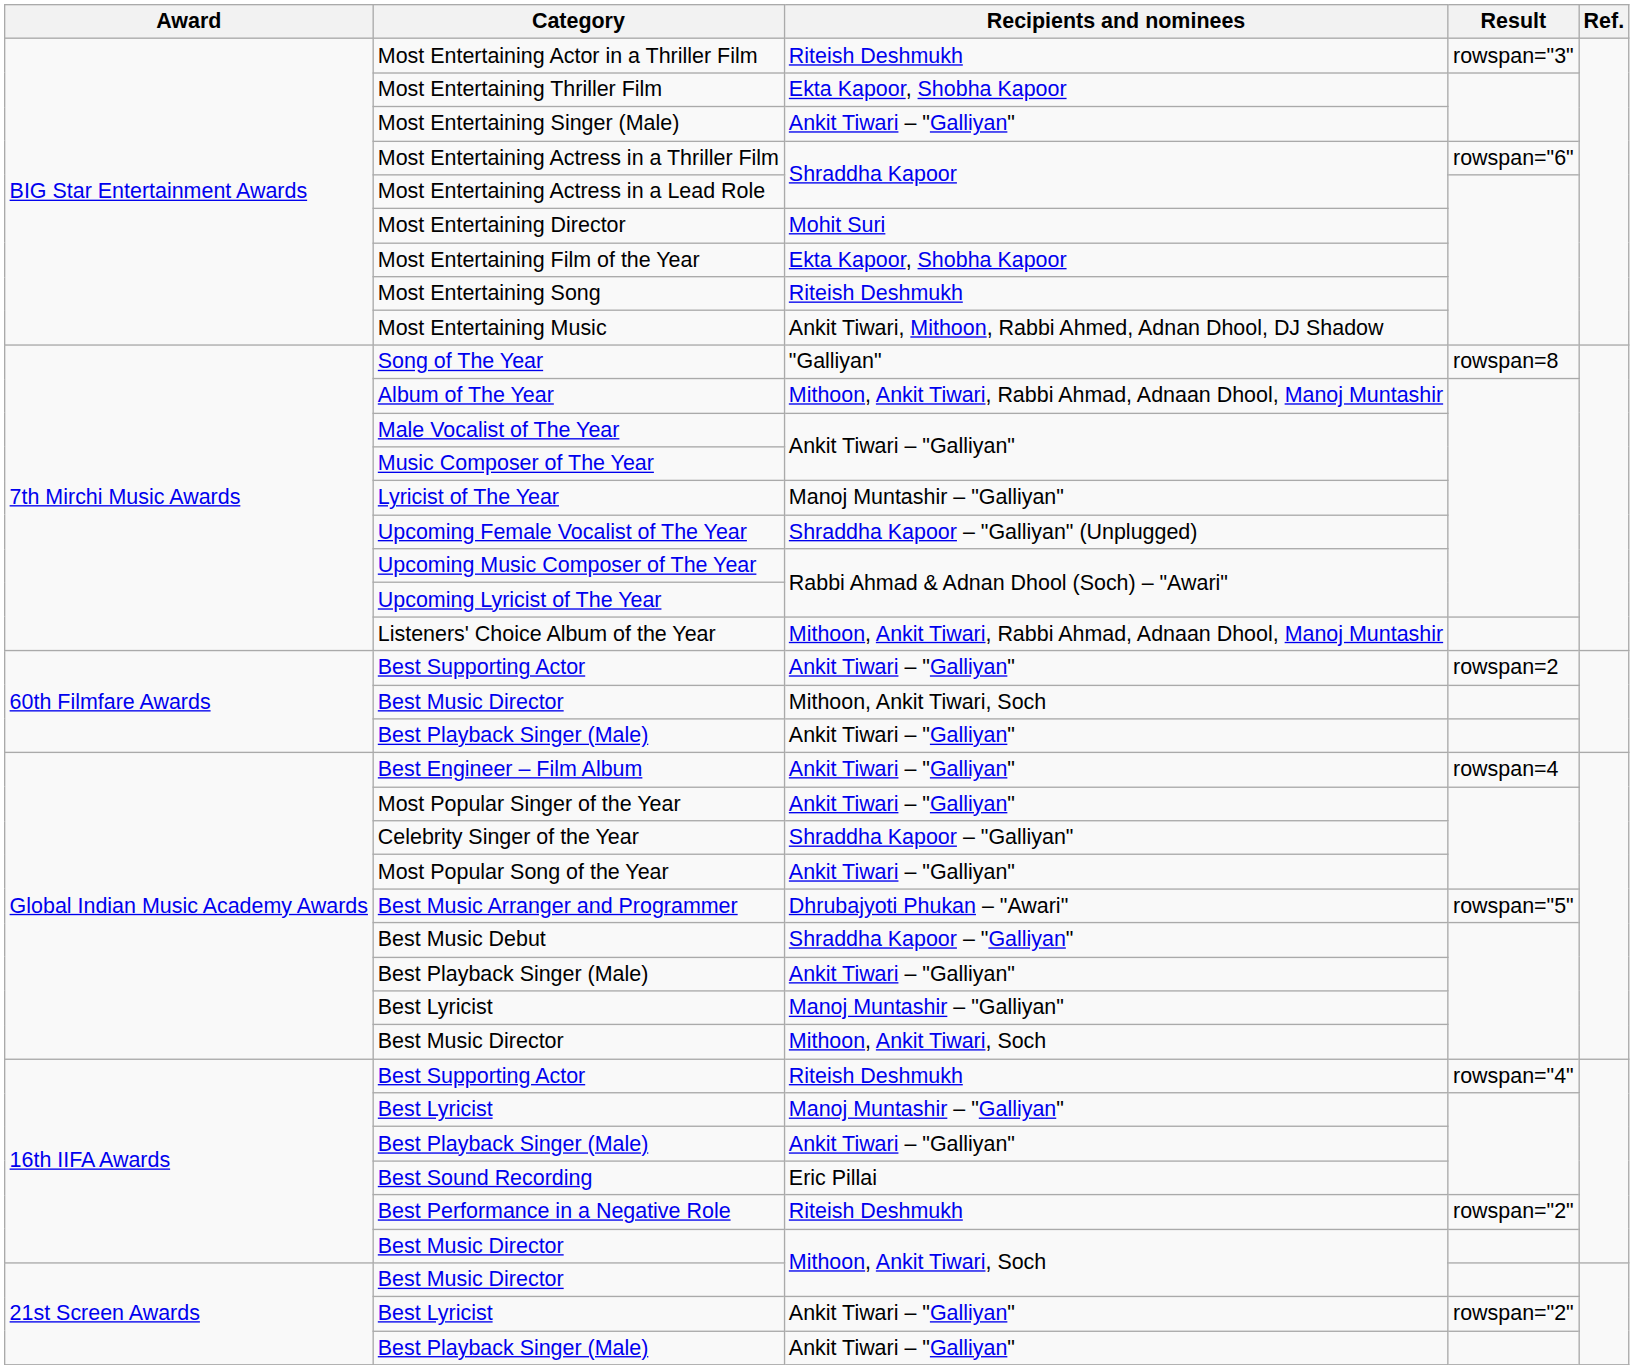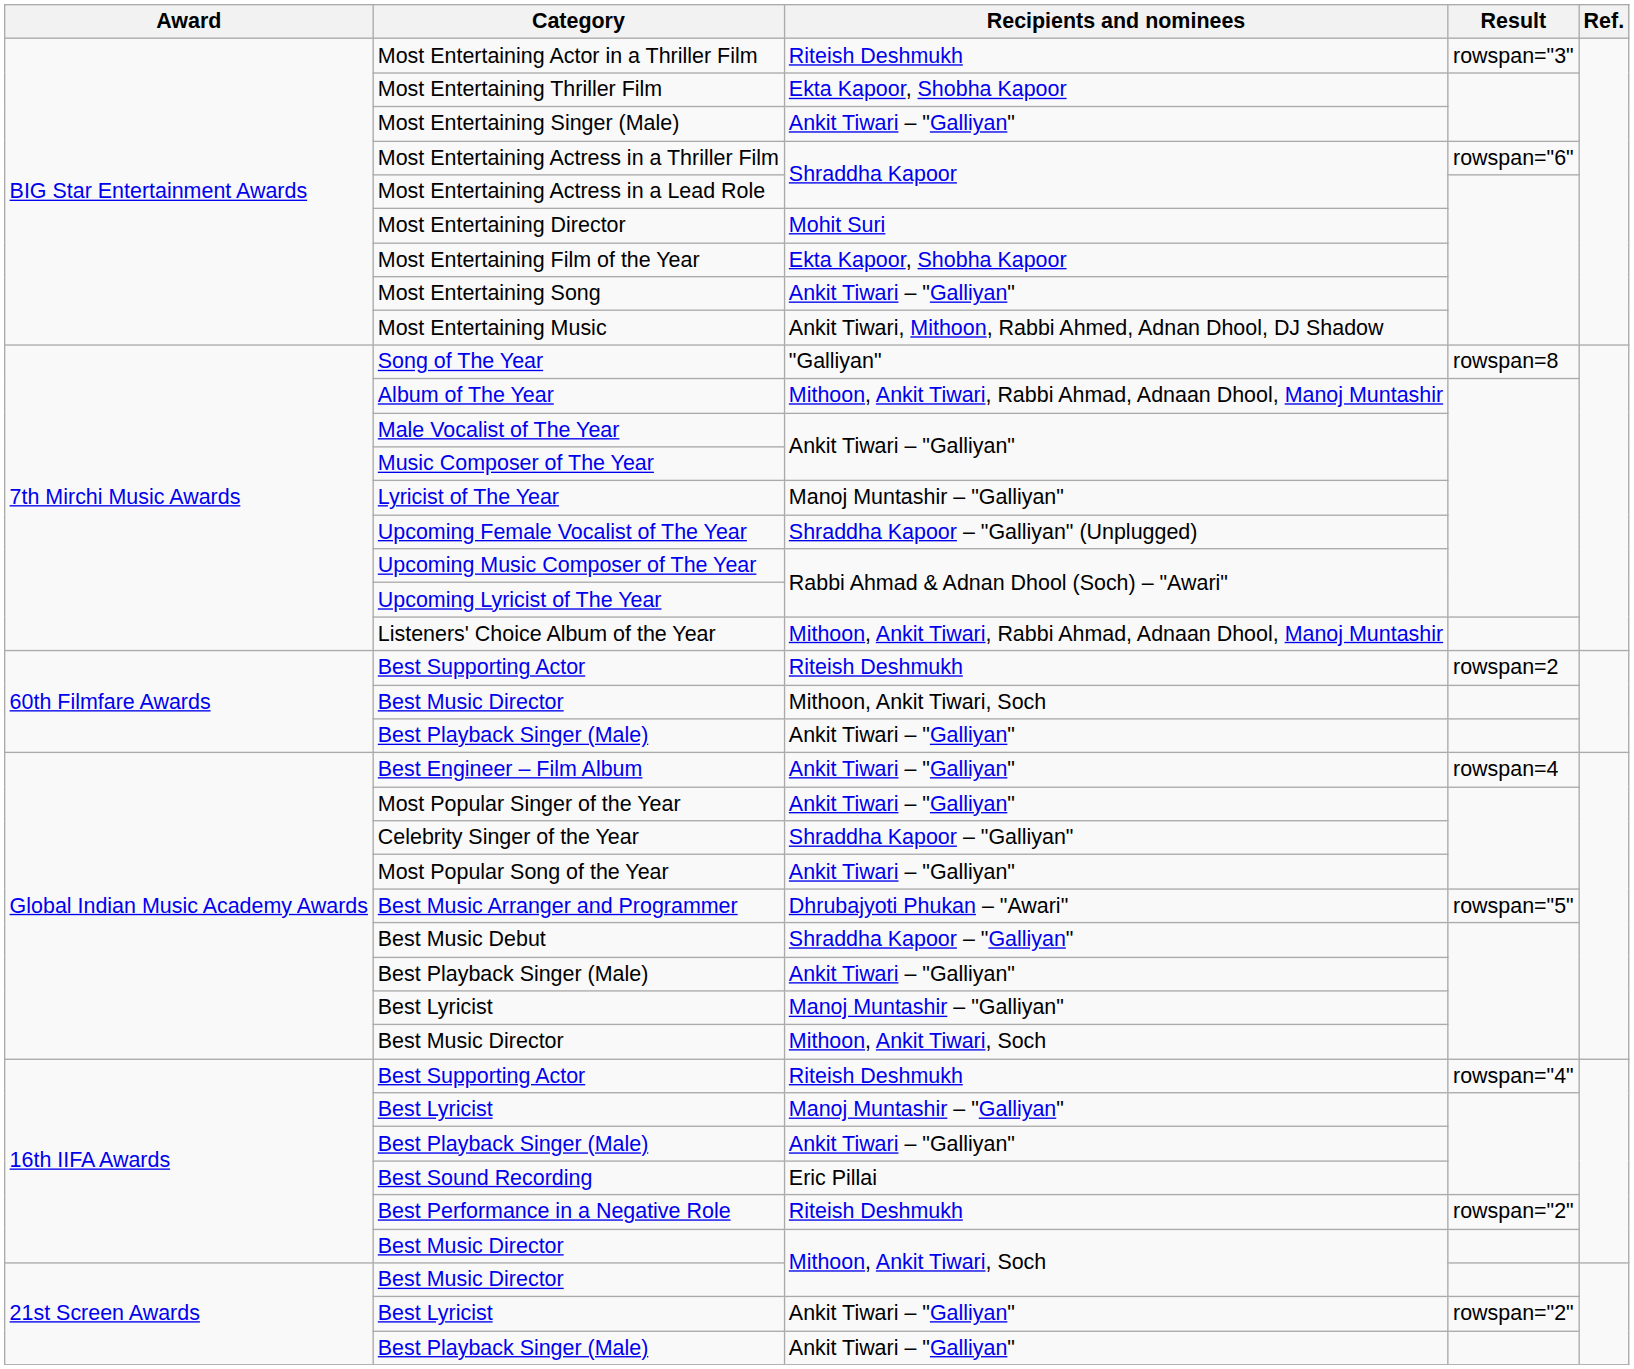(876, 293) Riteish Deshmukh -> (902, 293) Ankit Tiwari – "Galliyan"
(902, 667) Ankit Tiwari – "Galliyan" -> (876, 667) Riteish Deshmukh
